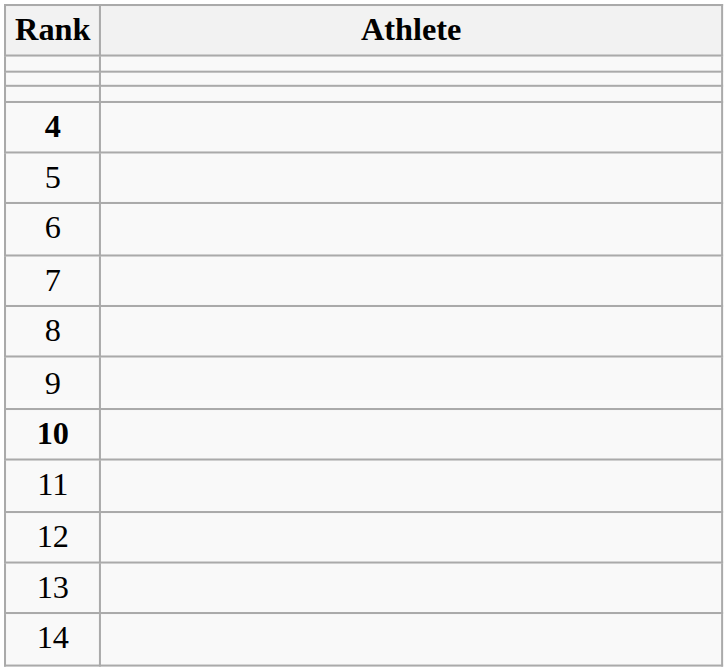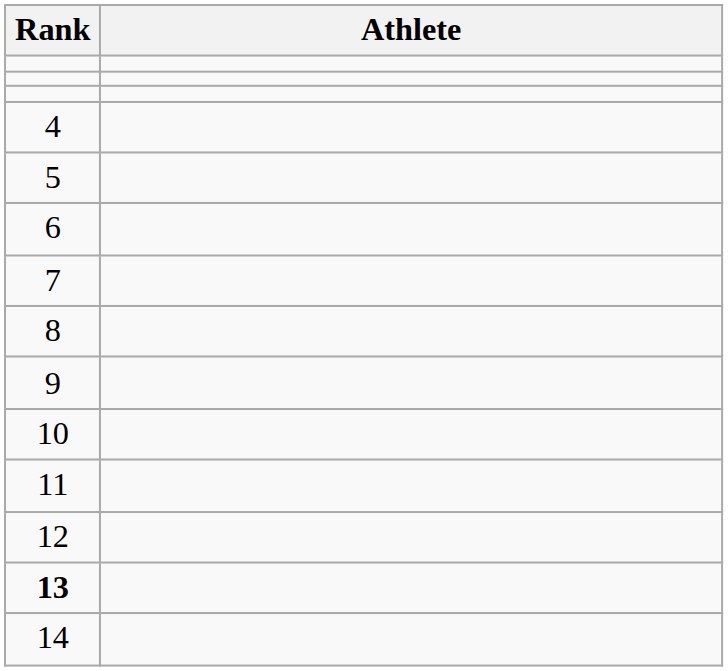(53, 126) bold -> (53, 126) normal
(53, 433) bold -> (53, 433) normal
(53, 587) normal -> (53, 587) bold
